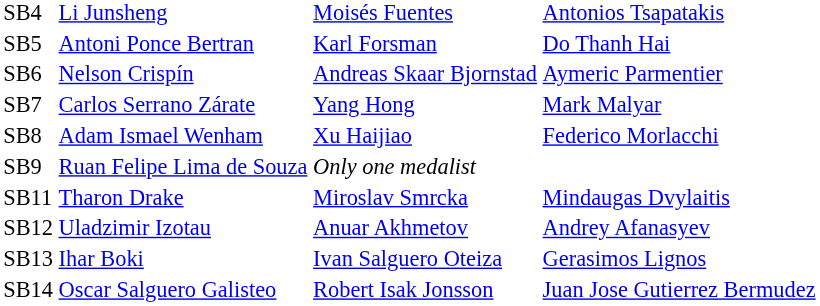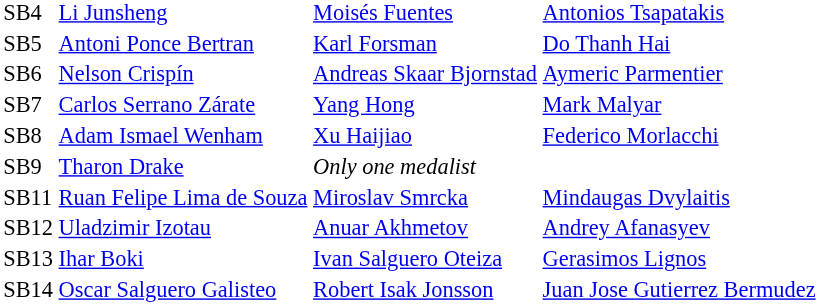(183, 166) Ruan Felipe Lima de Souza -> (121, 166) Tharon Drake
(121, 197) Tharon Drake -> (183, 197) Ruan Felipe Lima de Souza
